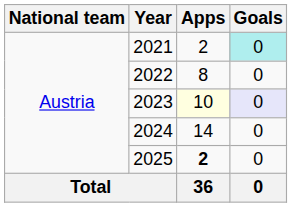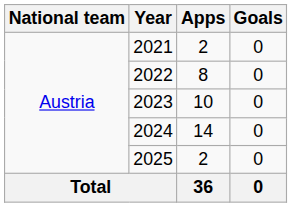(258, 46) paleturquoise background -> (258, 46) no background
(203, 103) lightyellow background -> (203, 103) no background
(258, 103) lavender background -> (258, 103) no background
(203, 159) bold -> (203, 159) normal
